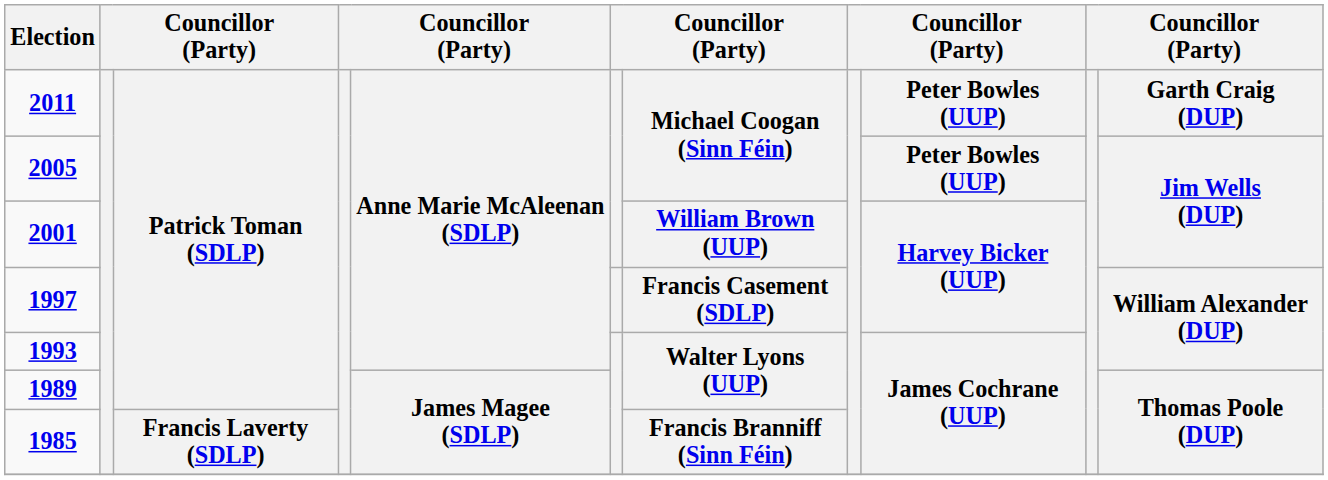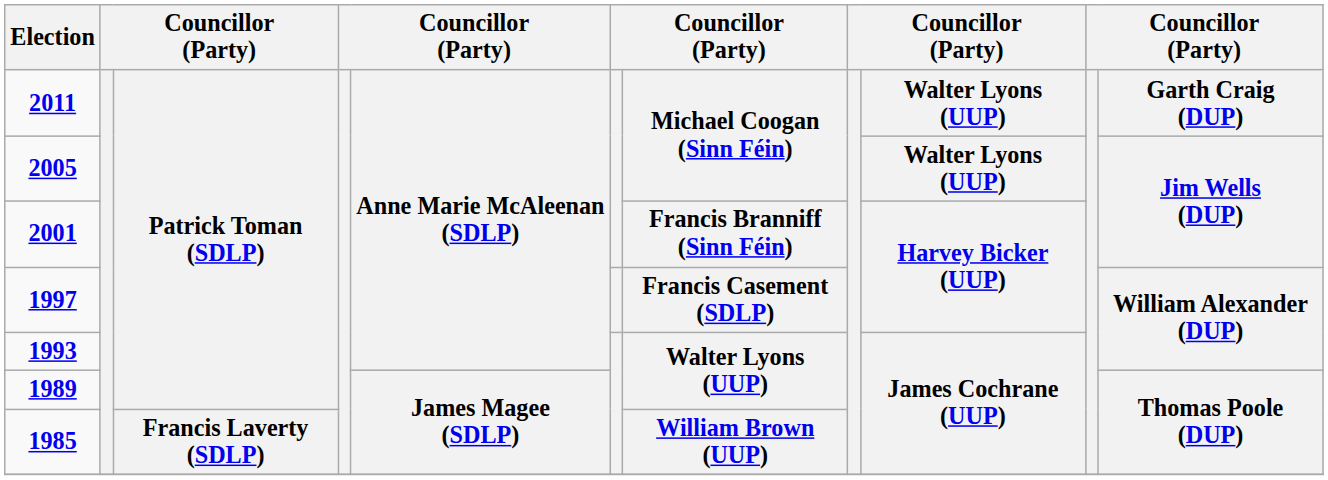(973, 102) Peter Bowles (UUP) -> (973, 102) Walter Lyons (UUP)
(973, 168) Peter Bowles (UUP) -> (973, 168) Walter Lyons (UUP)
(735, 233) William Brown (UUP) -> (735, 233) Francis Branniff (Sinn Féin)
(735, 441) Francis Branniff (Sinn Féin) -> (735, 441) William Brown (UUP)
